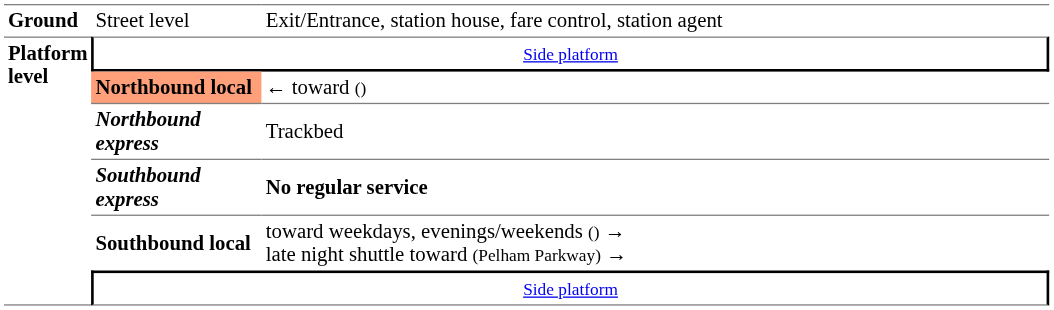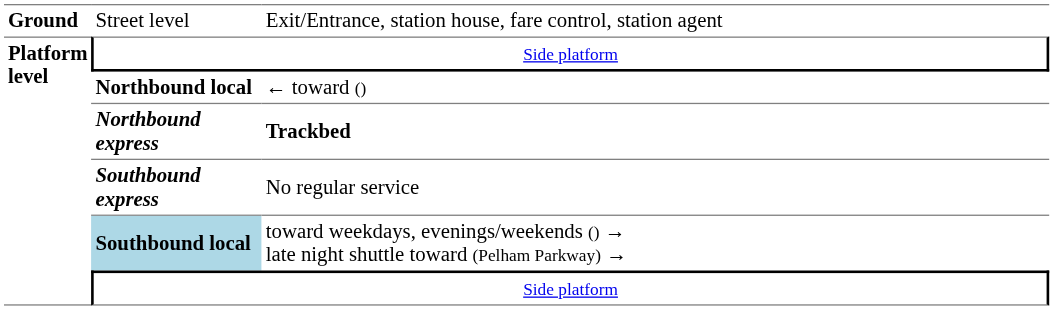(174, 87) lightsalmon background -> (174, 87) no background
(305, 131) normal -> (308, 131) bold
(347, 187) bold -> (343, 187) normal
(173, 243) no background -> (173, 243) lightblue background
